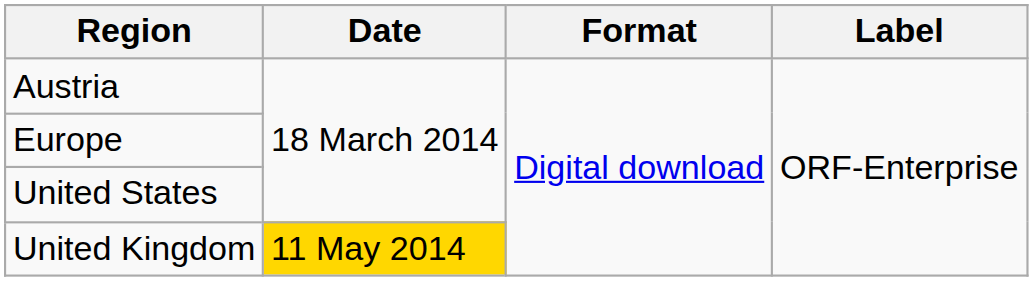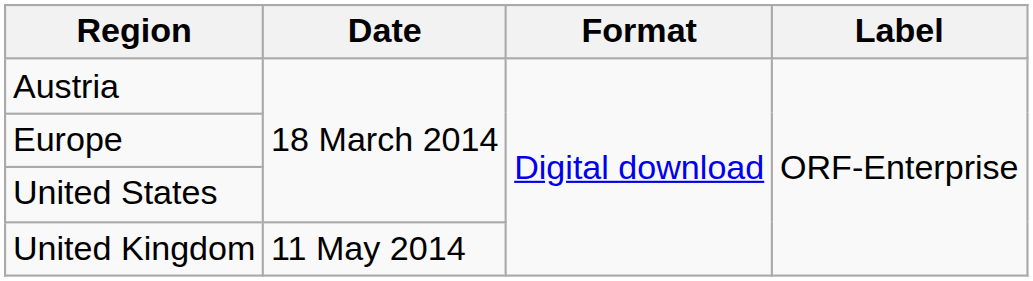(368, 247) gold background -> (368, 247) no background
